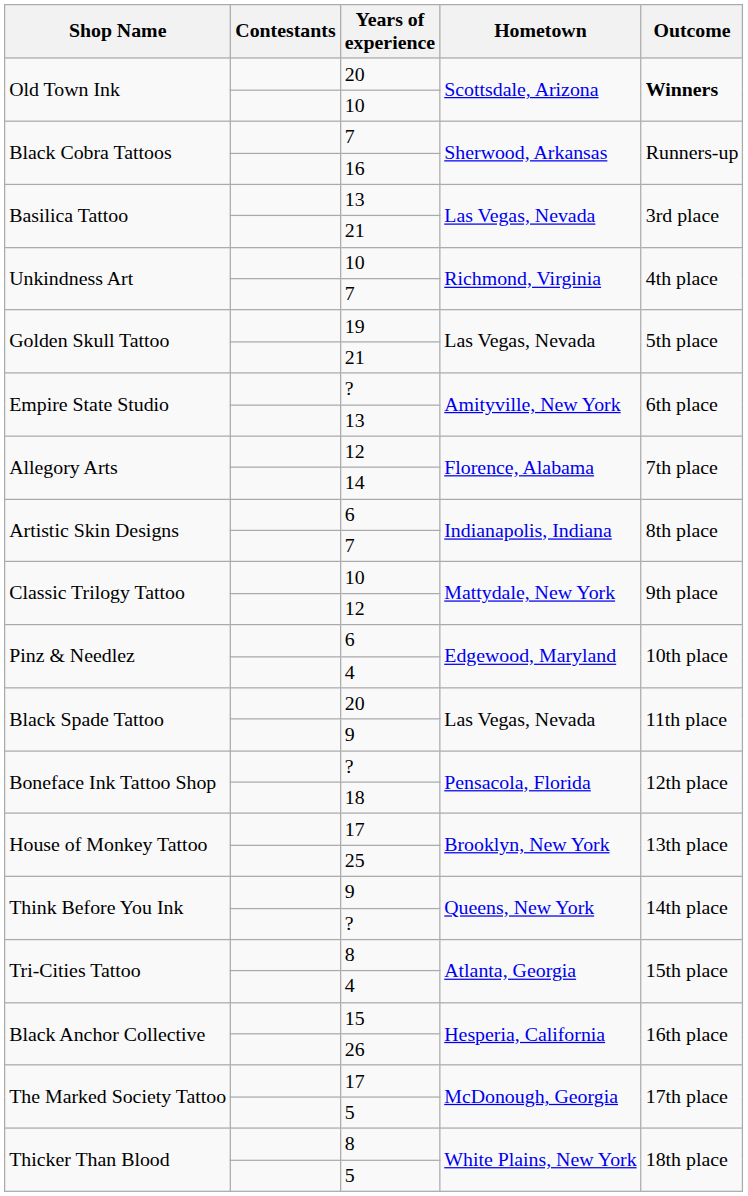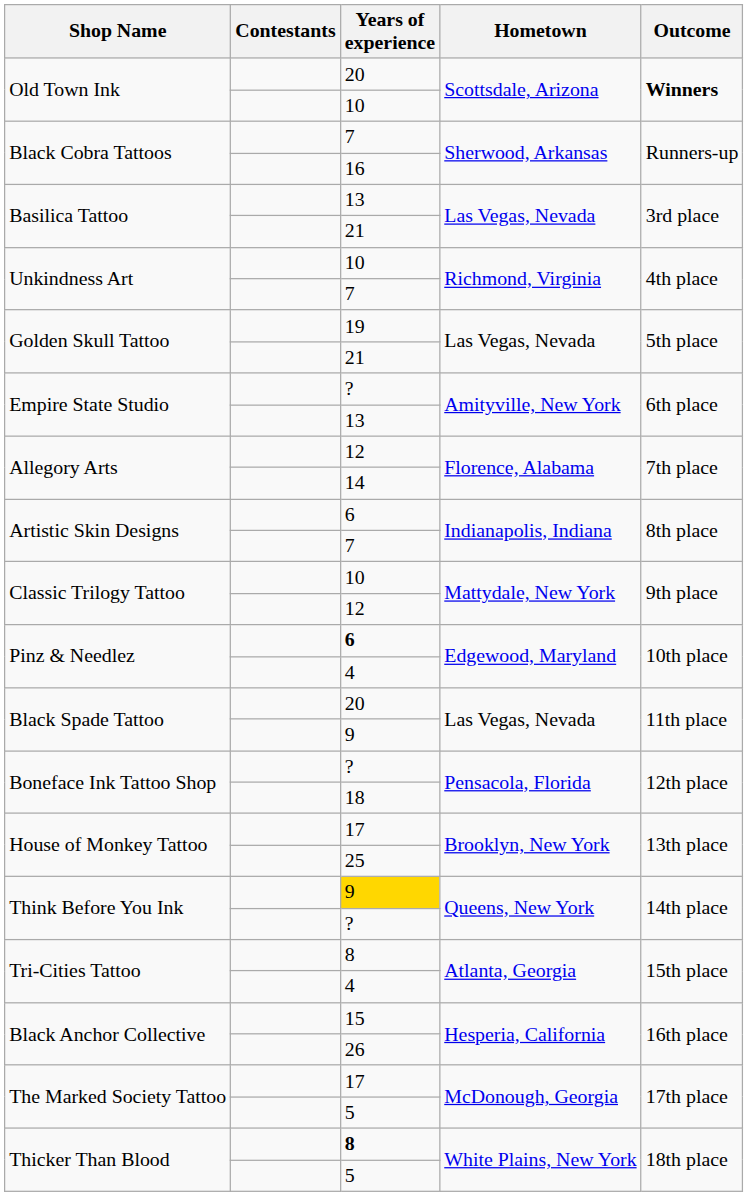(350, 640) normal -> (350, 640) bold
(350, 892) no background -> (350, 892) gold background
(350, 1143) normal -> (350, 1143) bold
